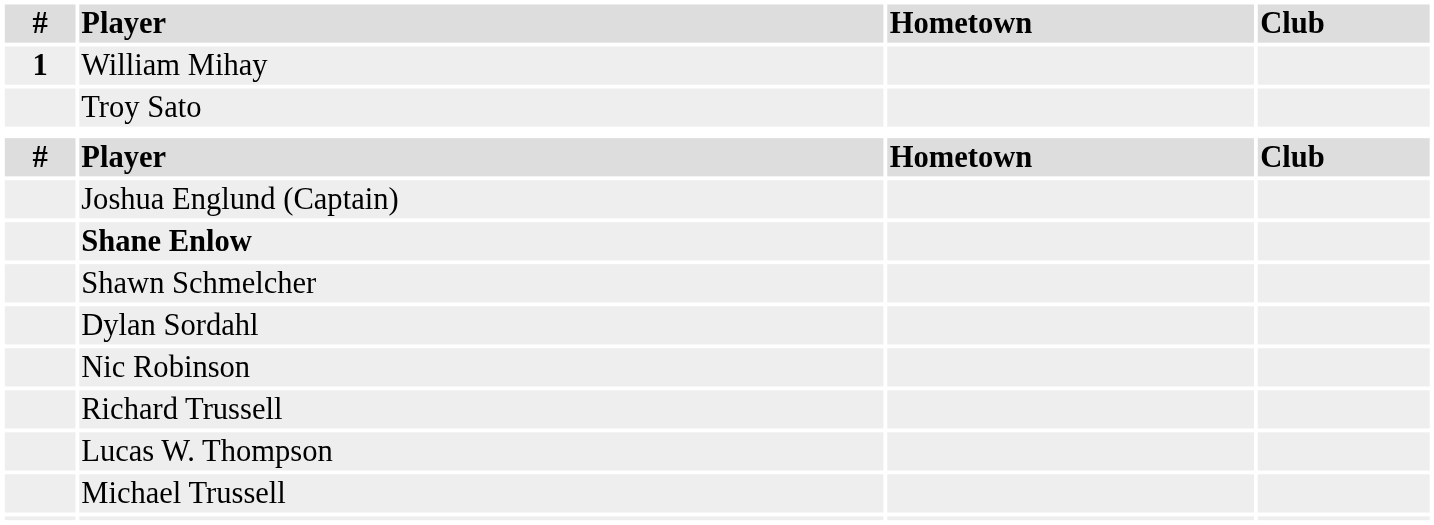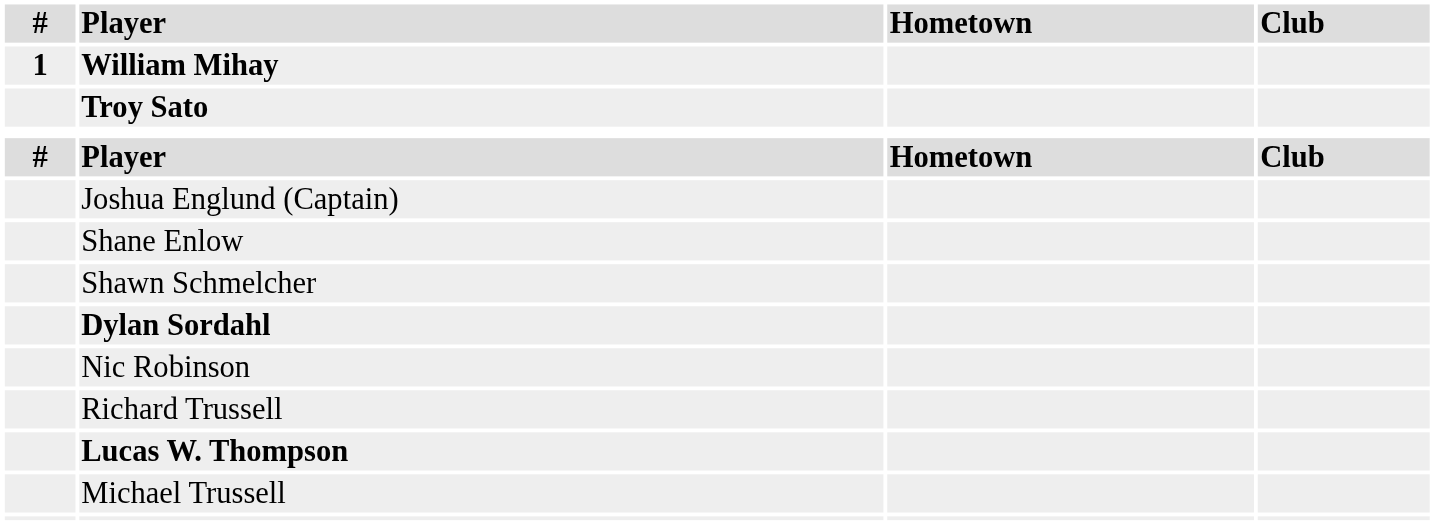(174, 65) normal -> (180, 65) bold
(141, 107) normal -> (145, 107) bold
(167, 240) bold -> (162, 240) normal
(170, 324) normal -> (176, 324) bold
(207, 450) normal -> (215, 450) bold
